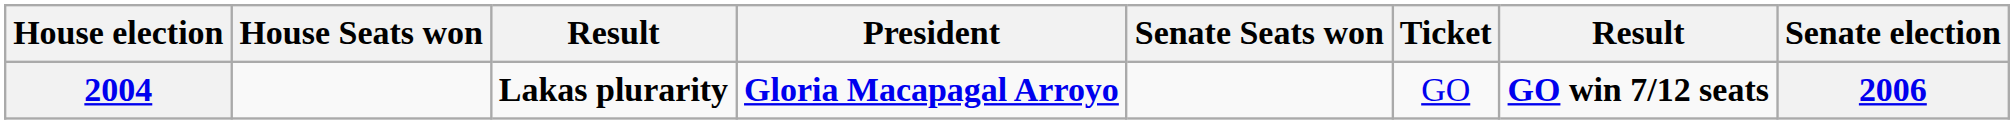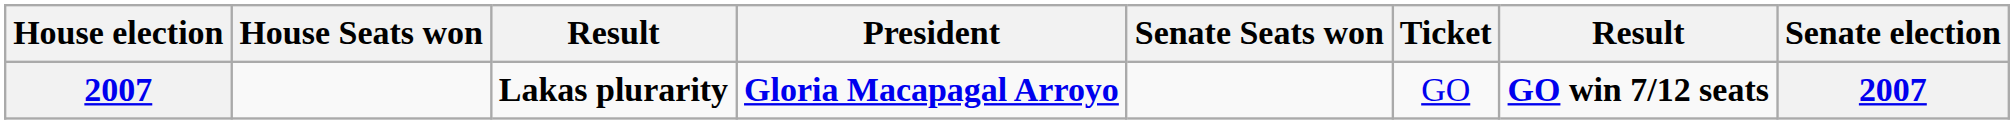(118, 88) 2004 -> (118, 88) 2007
(1893, 88) 2006 -> (1893, 88) 2007
